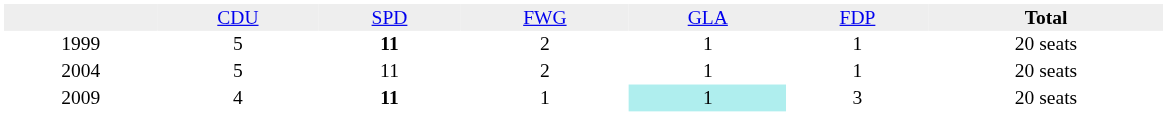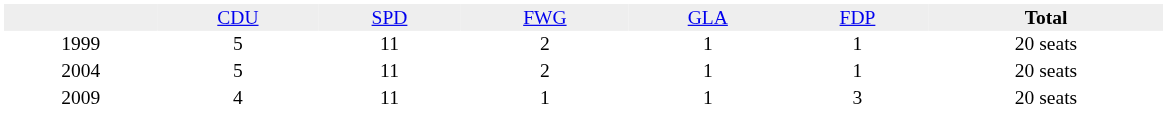(390, 44) bold -> (390, 44) normal
(390, 97) bold -> (390, 97) normal
(708, 97) paleturquoise background -> (708, 97) no background
